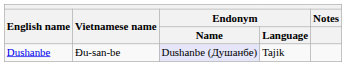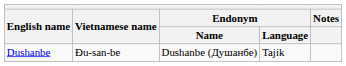(209, 52) lavender background -> (209, 52) no background
